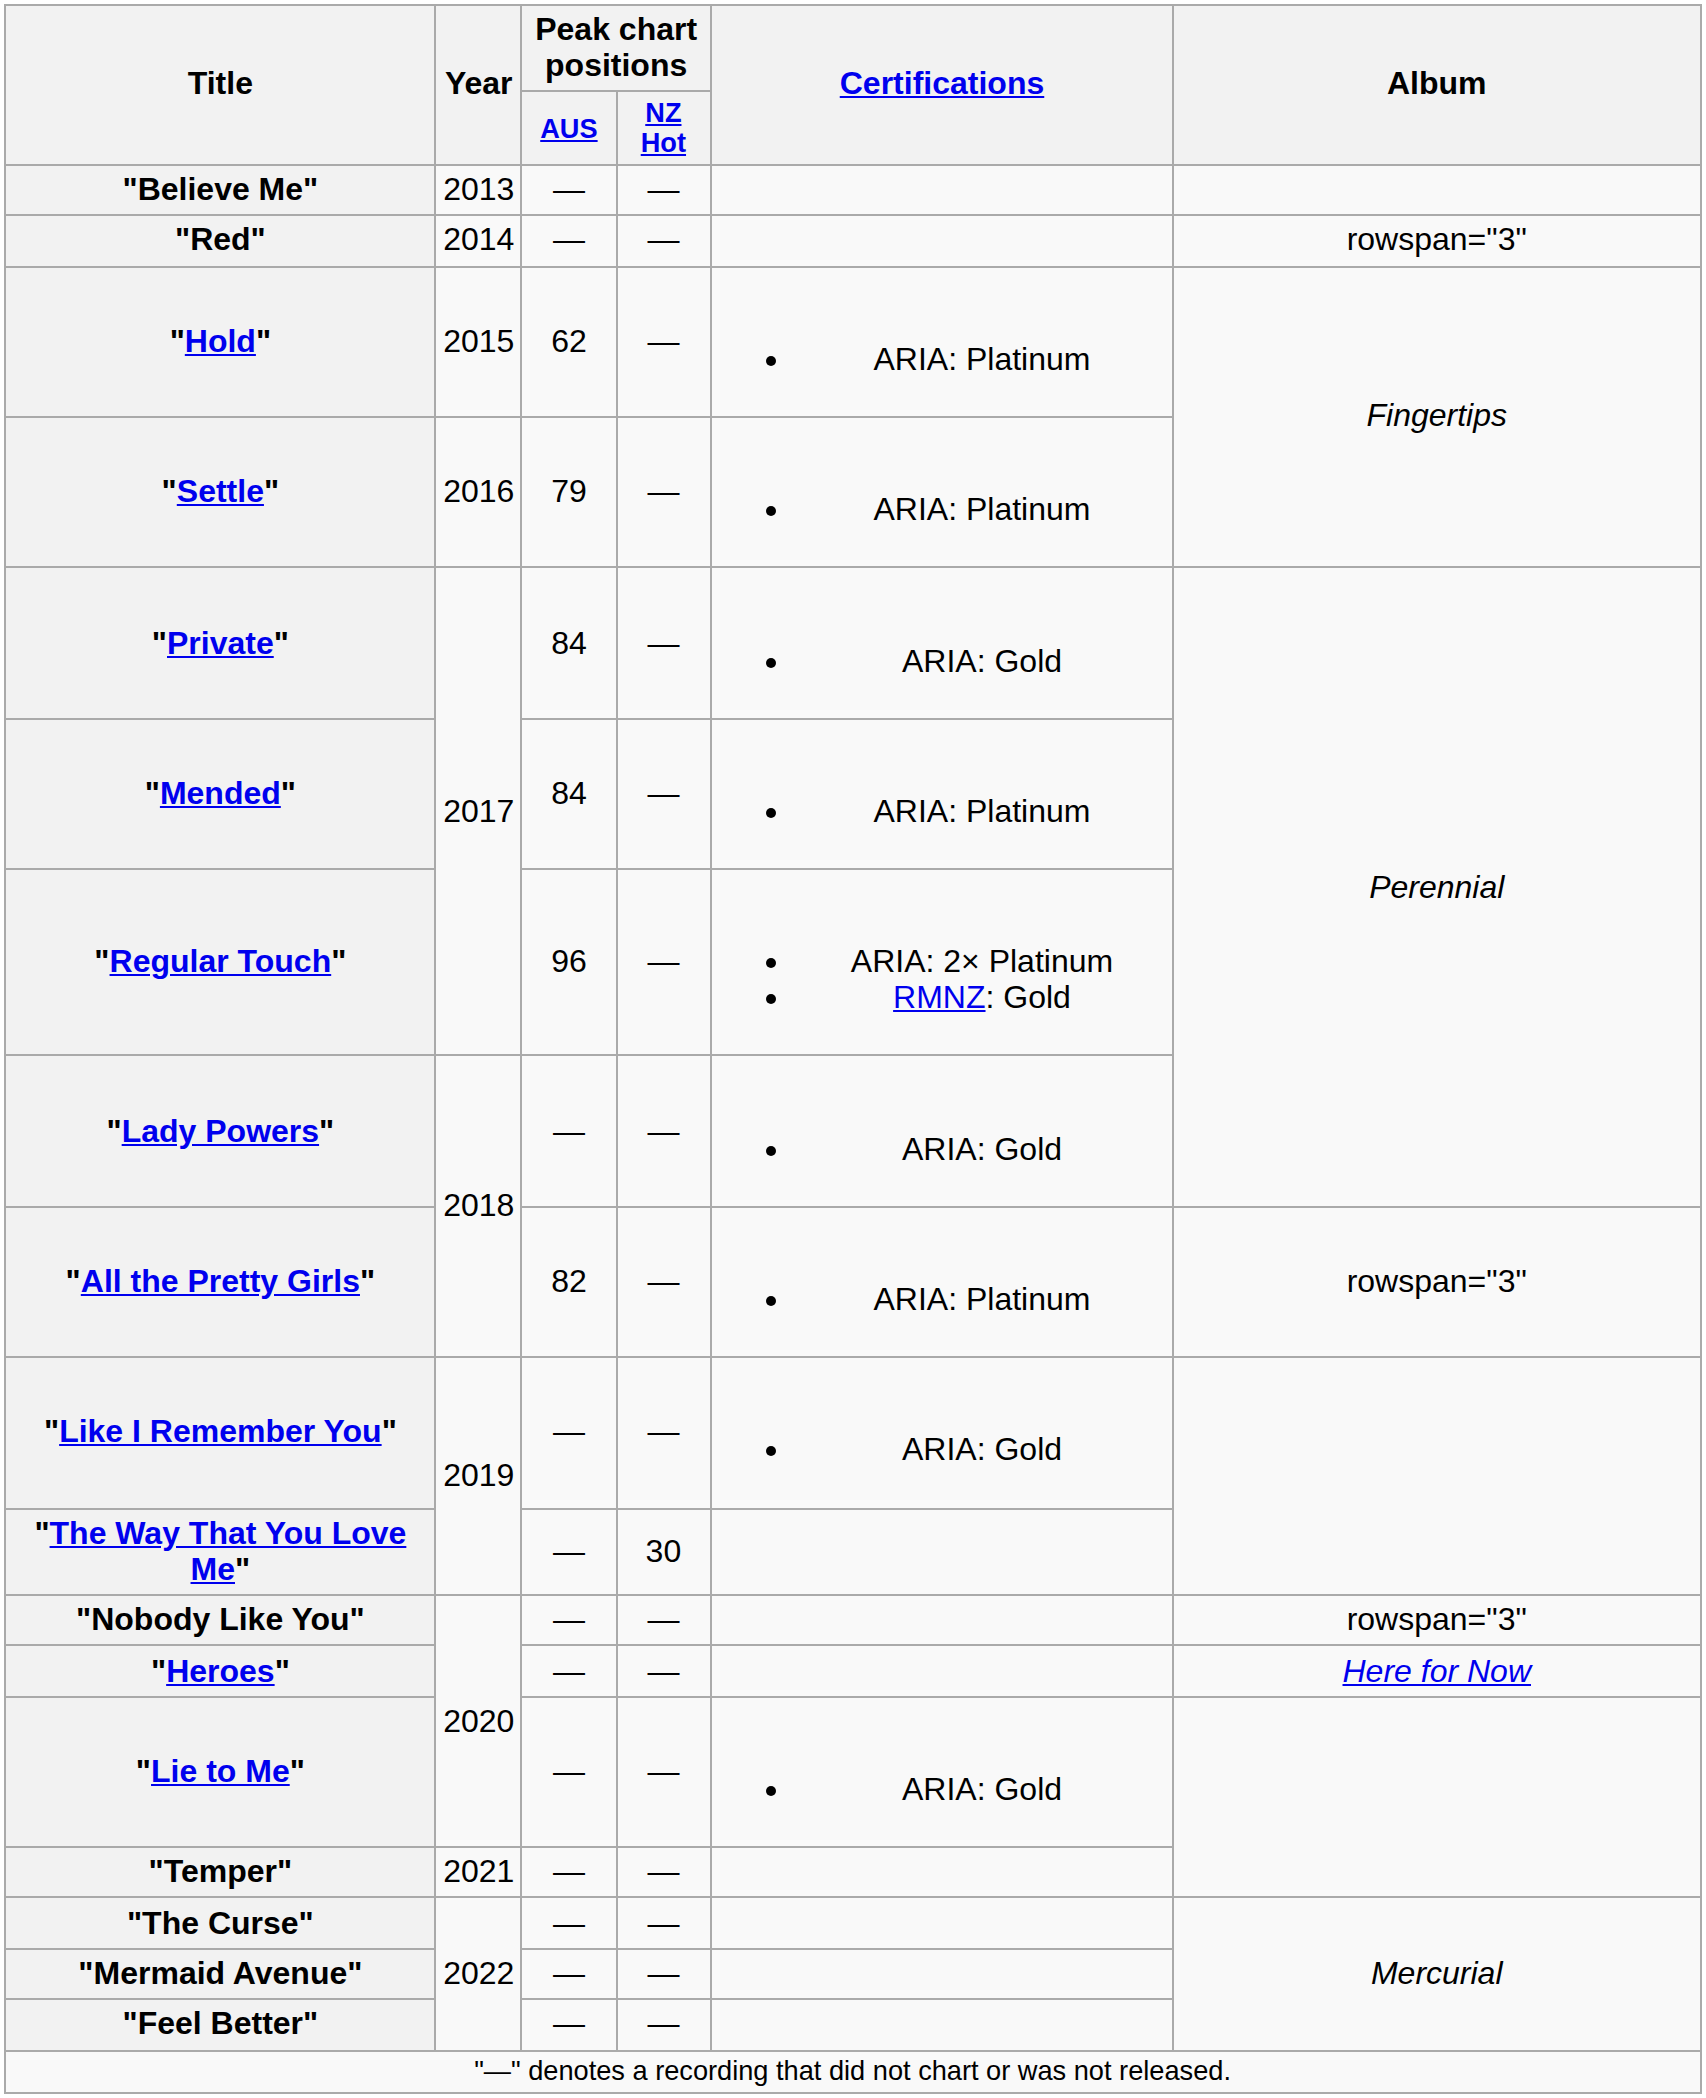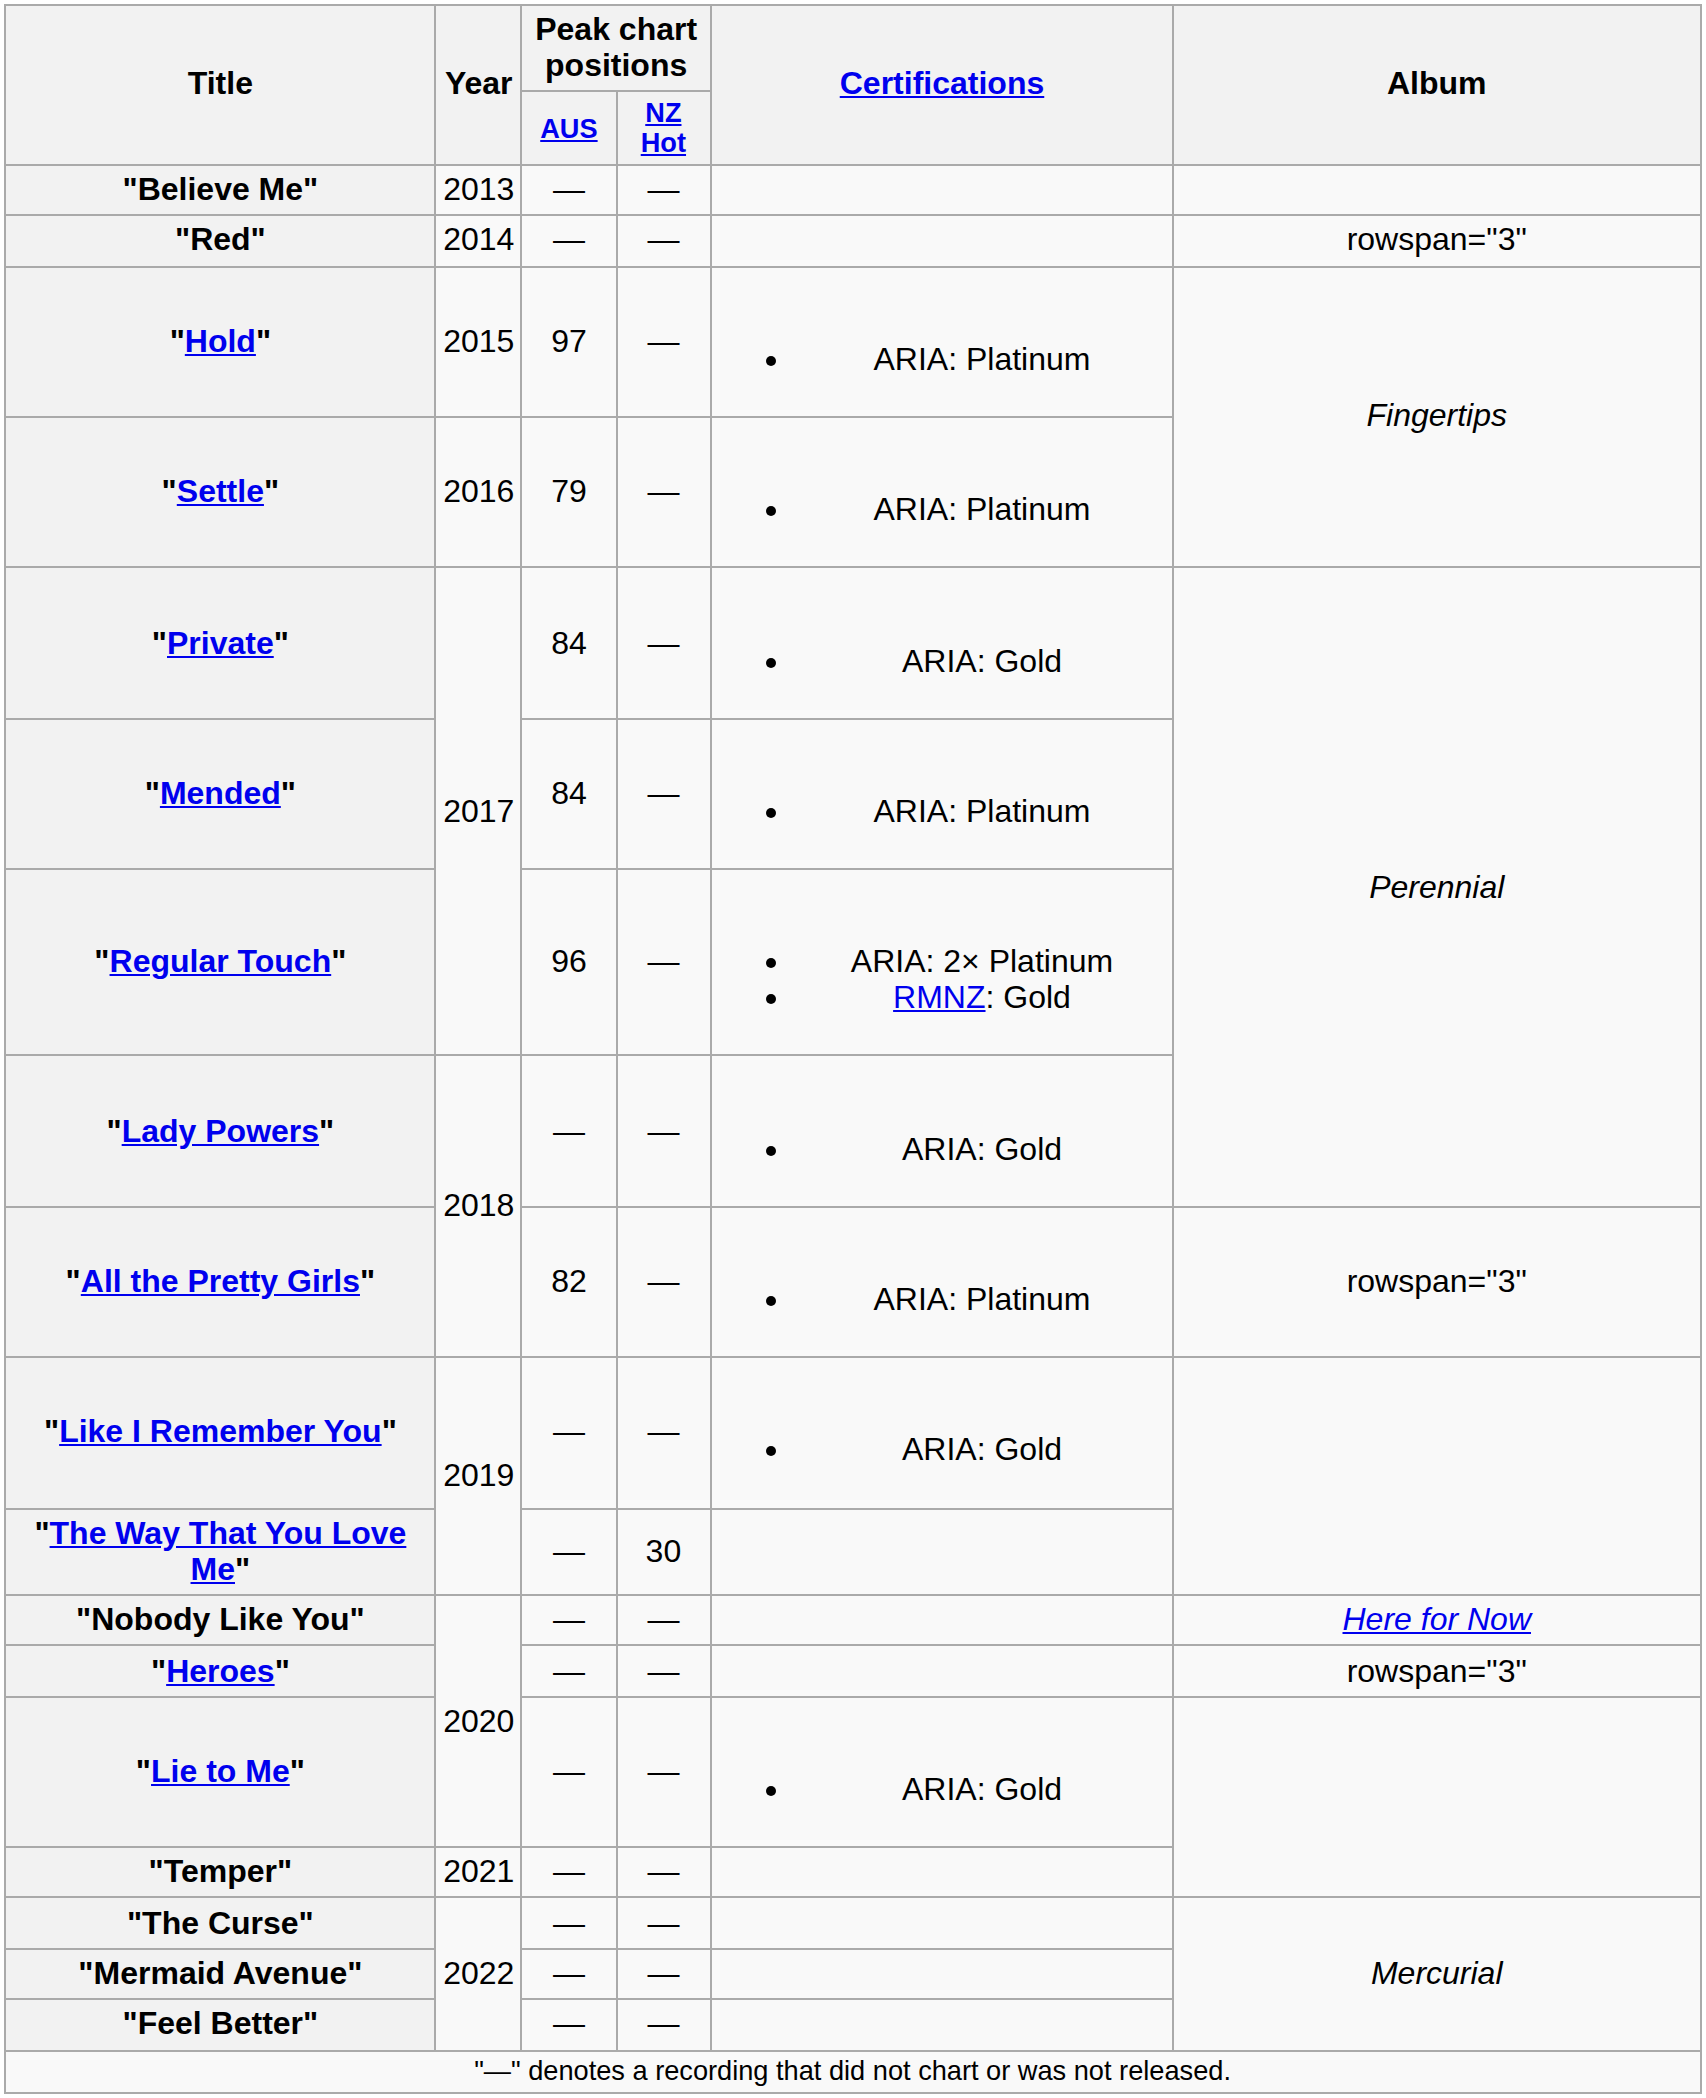(569, 340) 62 -> (569, 340) 97
(1437, 1619) rowspan="3" -> (1437, 1619) Here for Now
(1437, 1670) Here for Now -> (1437, 1670) rowspan="3"
